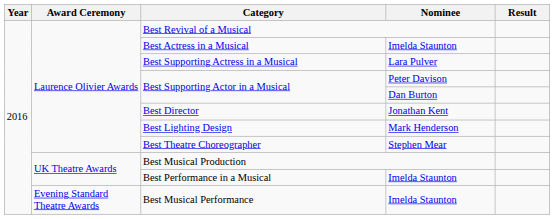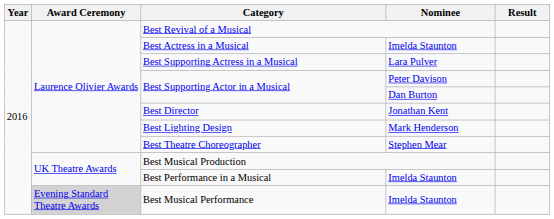(71, 200) no background -> (71, 200) lightgrey background
